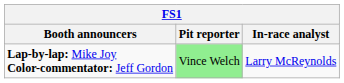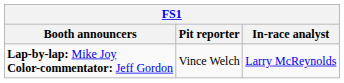(209, 61) lightgreen background -> (209, 61) no background
